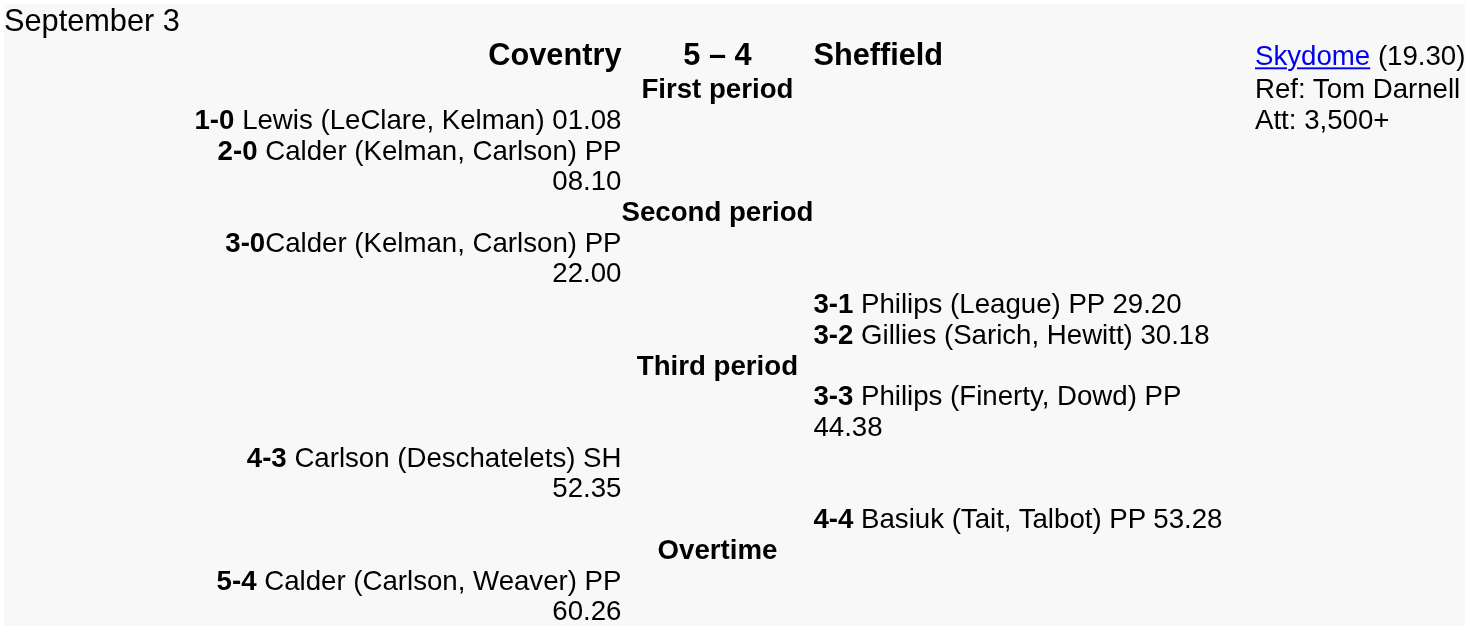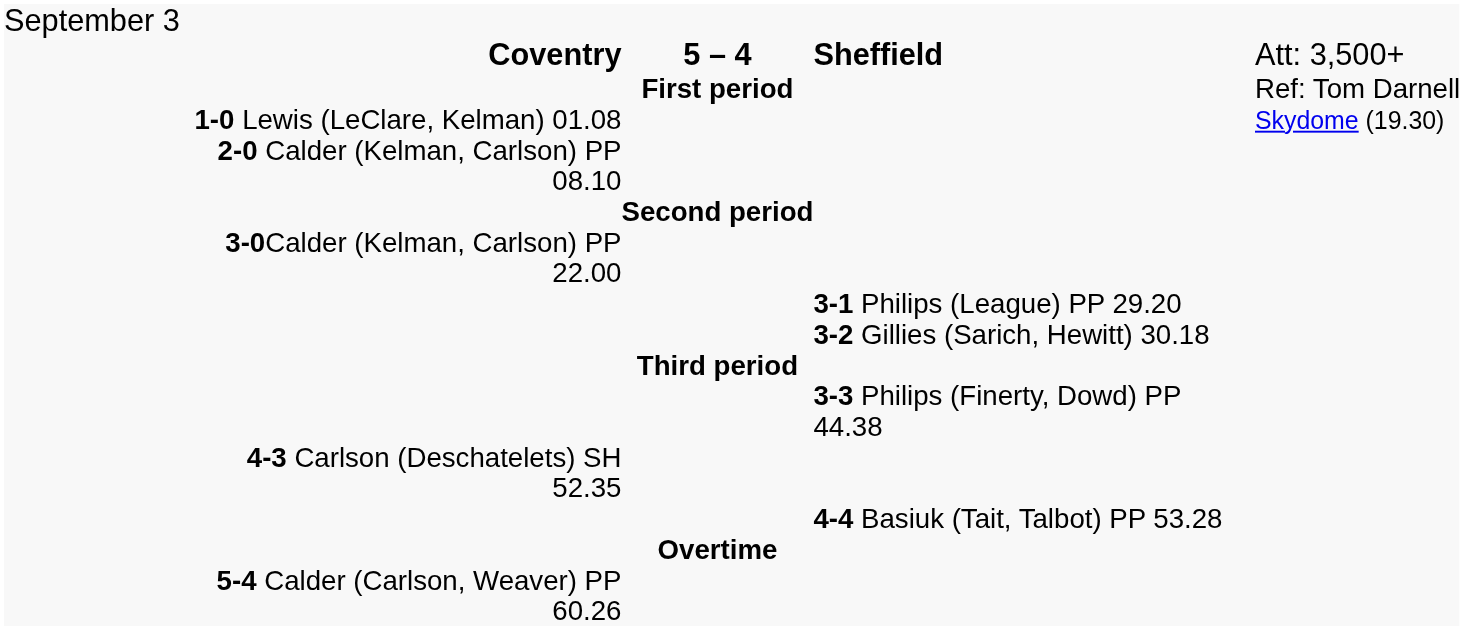(1360, 56) Skydome (19.30) -> (1330, 55) Att: 3,500+
(1322, 119) Att: 3,500+ -> (1350, 119) Skydome (19.30)
